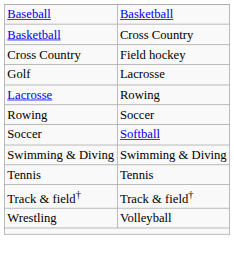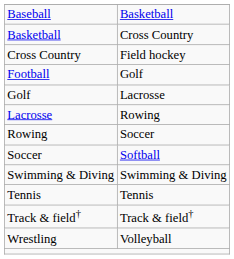+ row: (28, 74)
